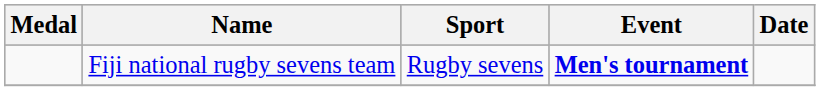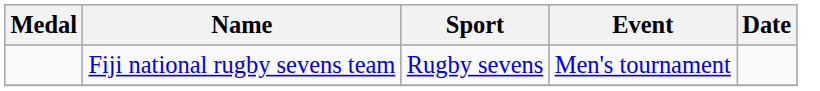(651, 65) bold -> (643, 65) normal
